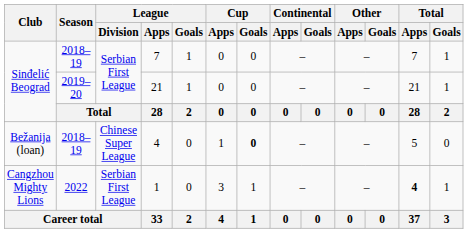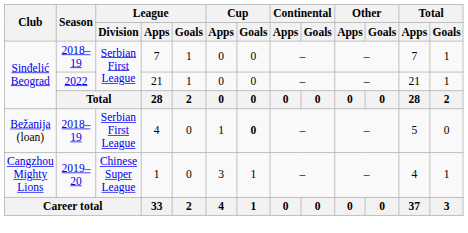(76, 87) 2019–20 -> (76, 81) 2022
(118, 143) Chinese Super League -> (118, 130) Serbian First League
(76, 188) 2022 -> (76, 175) 2019–20
(118, 188) Serbian First League -> (118, 175) Chinese Super League
(414, 188) bold -> (414, 175) normal
